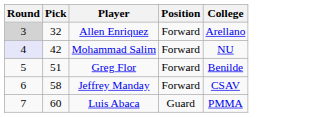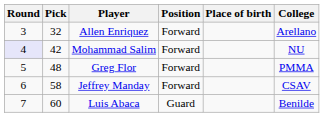+ column: (238, 13)
(23, 31) lightgrey background -> (23, 31) no background
(56, 67) 51 -> (56, 67) 48
(225, 67) Benilde -> (296, 67) PMMA
(225, 103) PMMA -> (296, 103) Benilde
